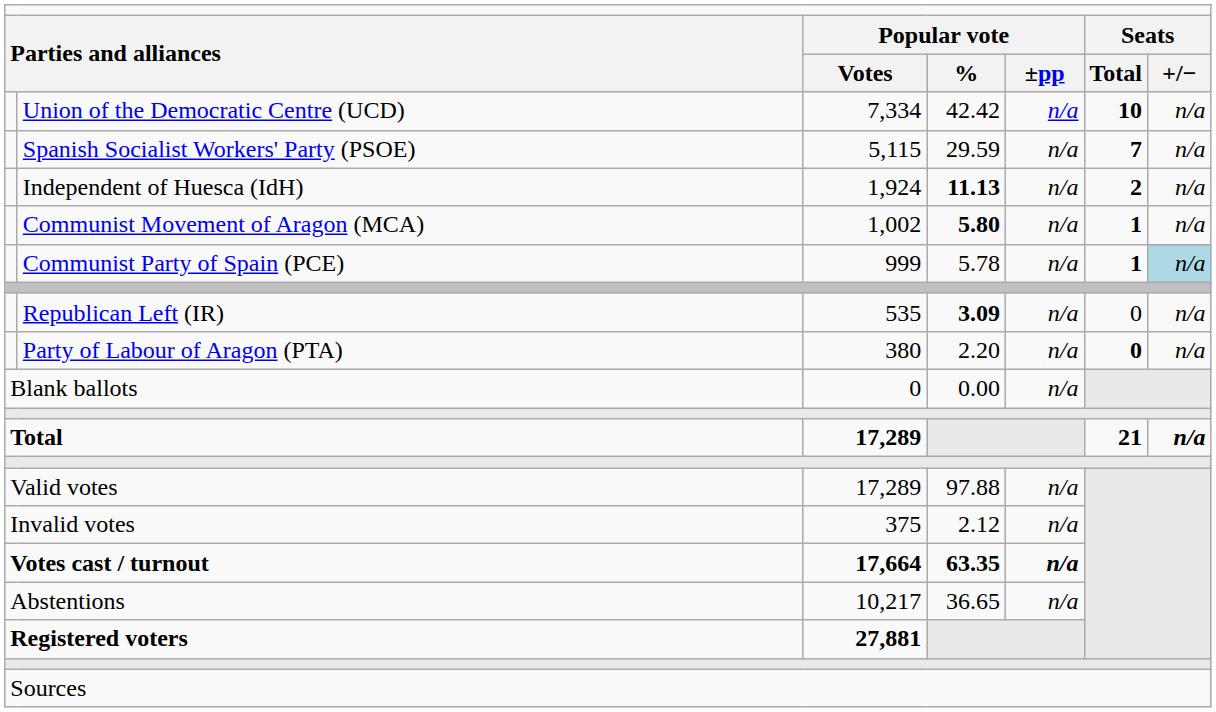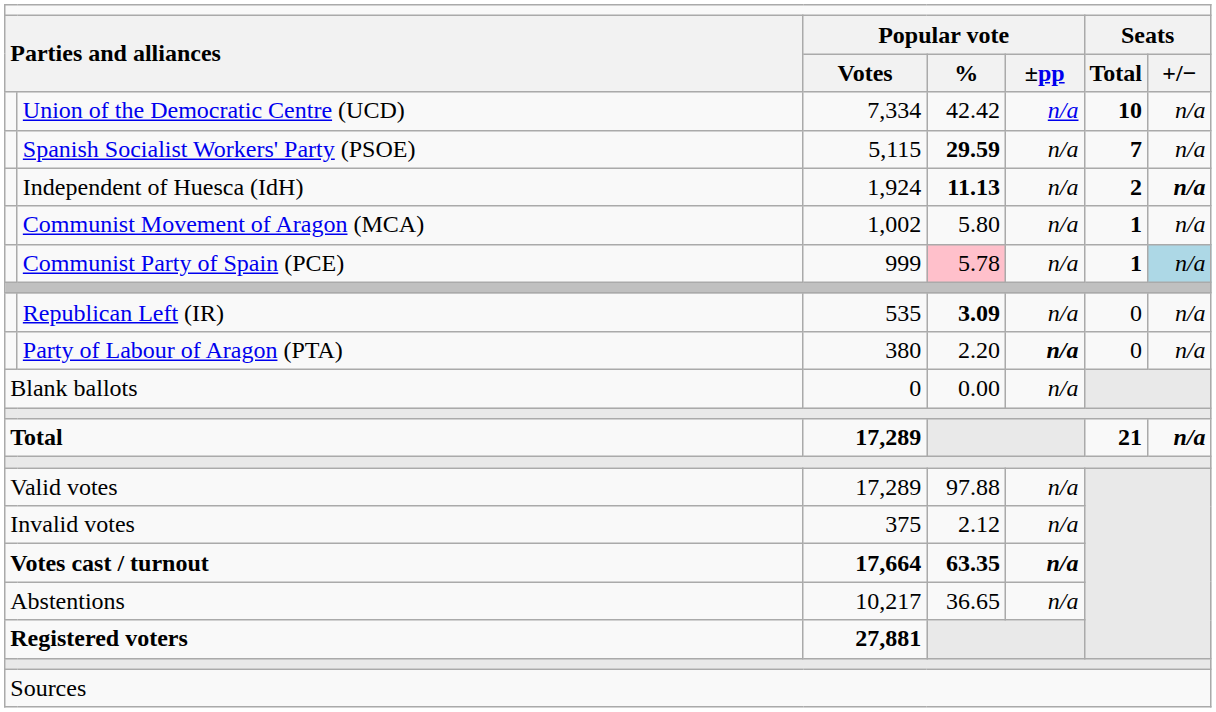(973, 148) normal -> (973, 148) bold
(1190, 186) normal -> (1190, 186) bold
(979, 224) bold -> (979, 224) normal
(979, 262) no background -> (979, 262) pink background
(1063, 350) normal -> (1062, 350) bold
(1136, 350) bold -> (1136, 350) normal
